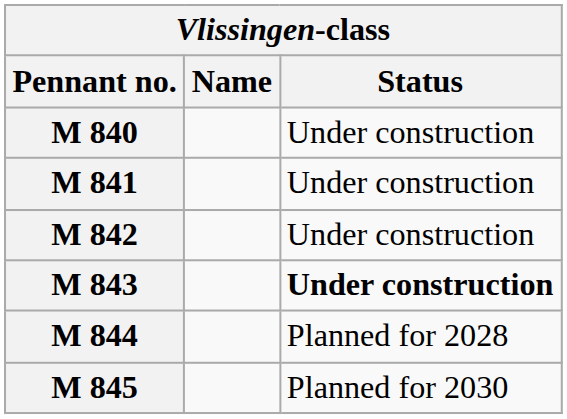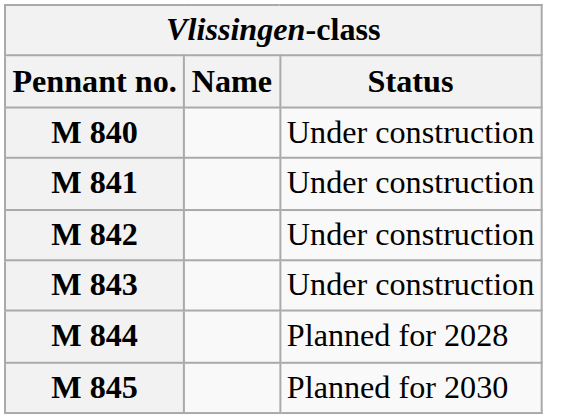(420, 285) bold -> (411, 285) normal
